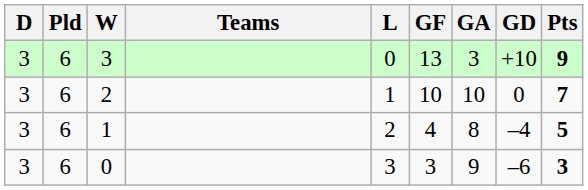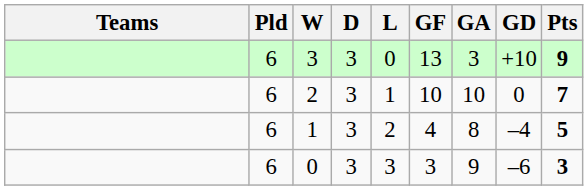columns swapped: (248, 22) <-> (24, 22)
